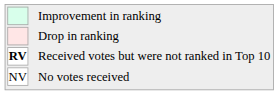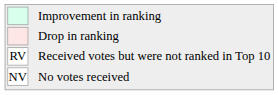(18, 56) bold -> (18, 56) normal
